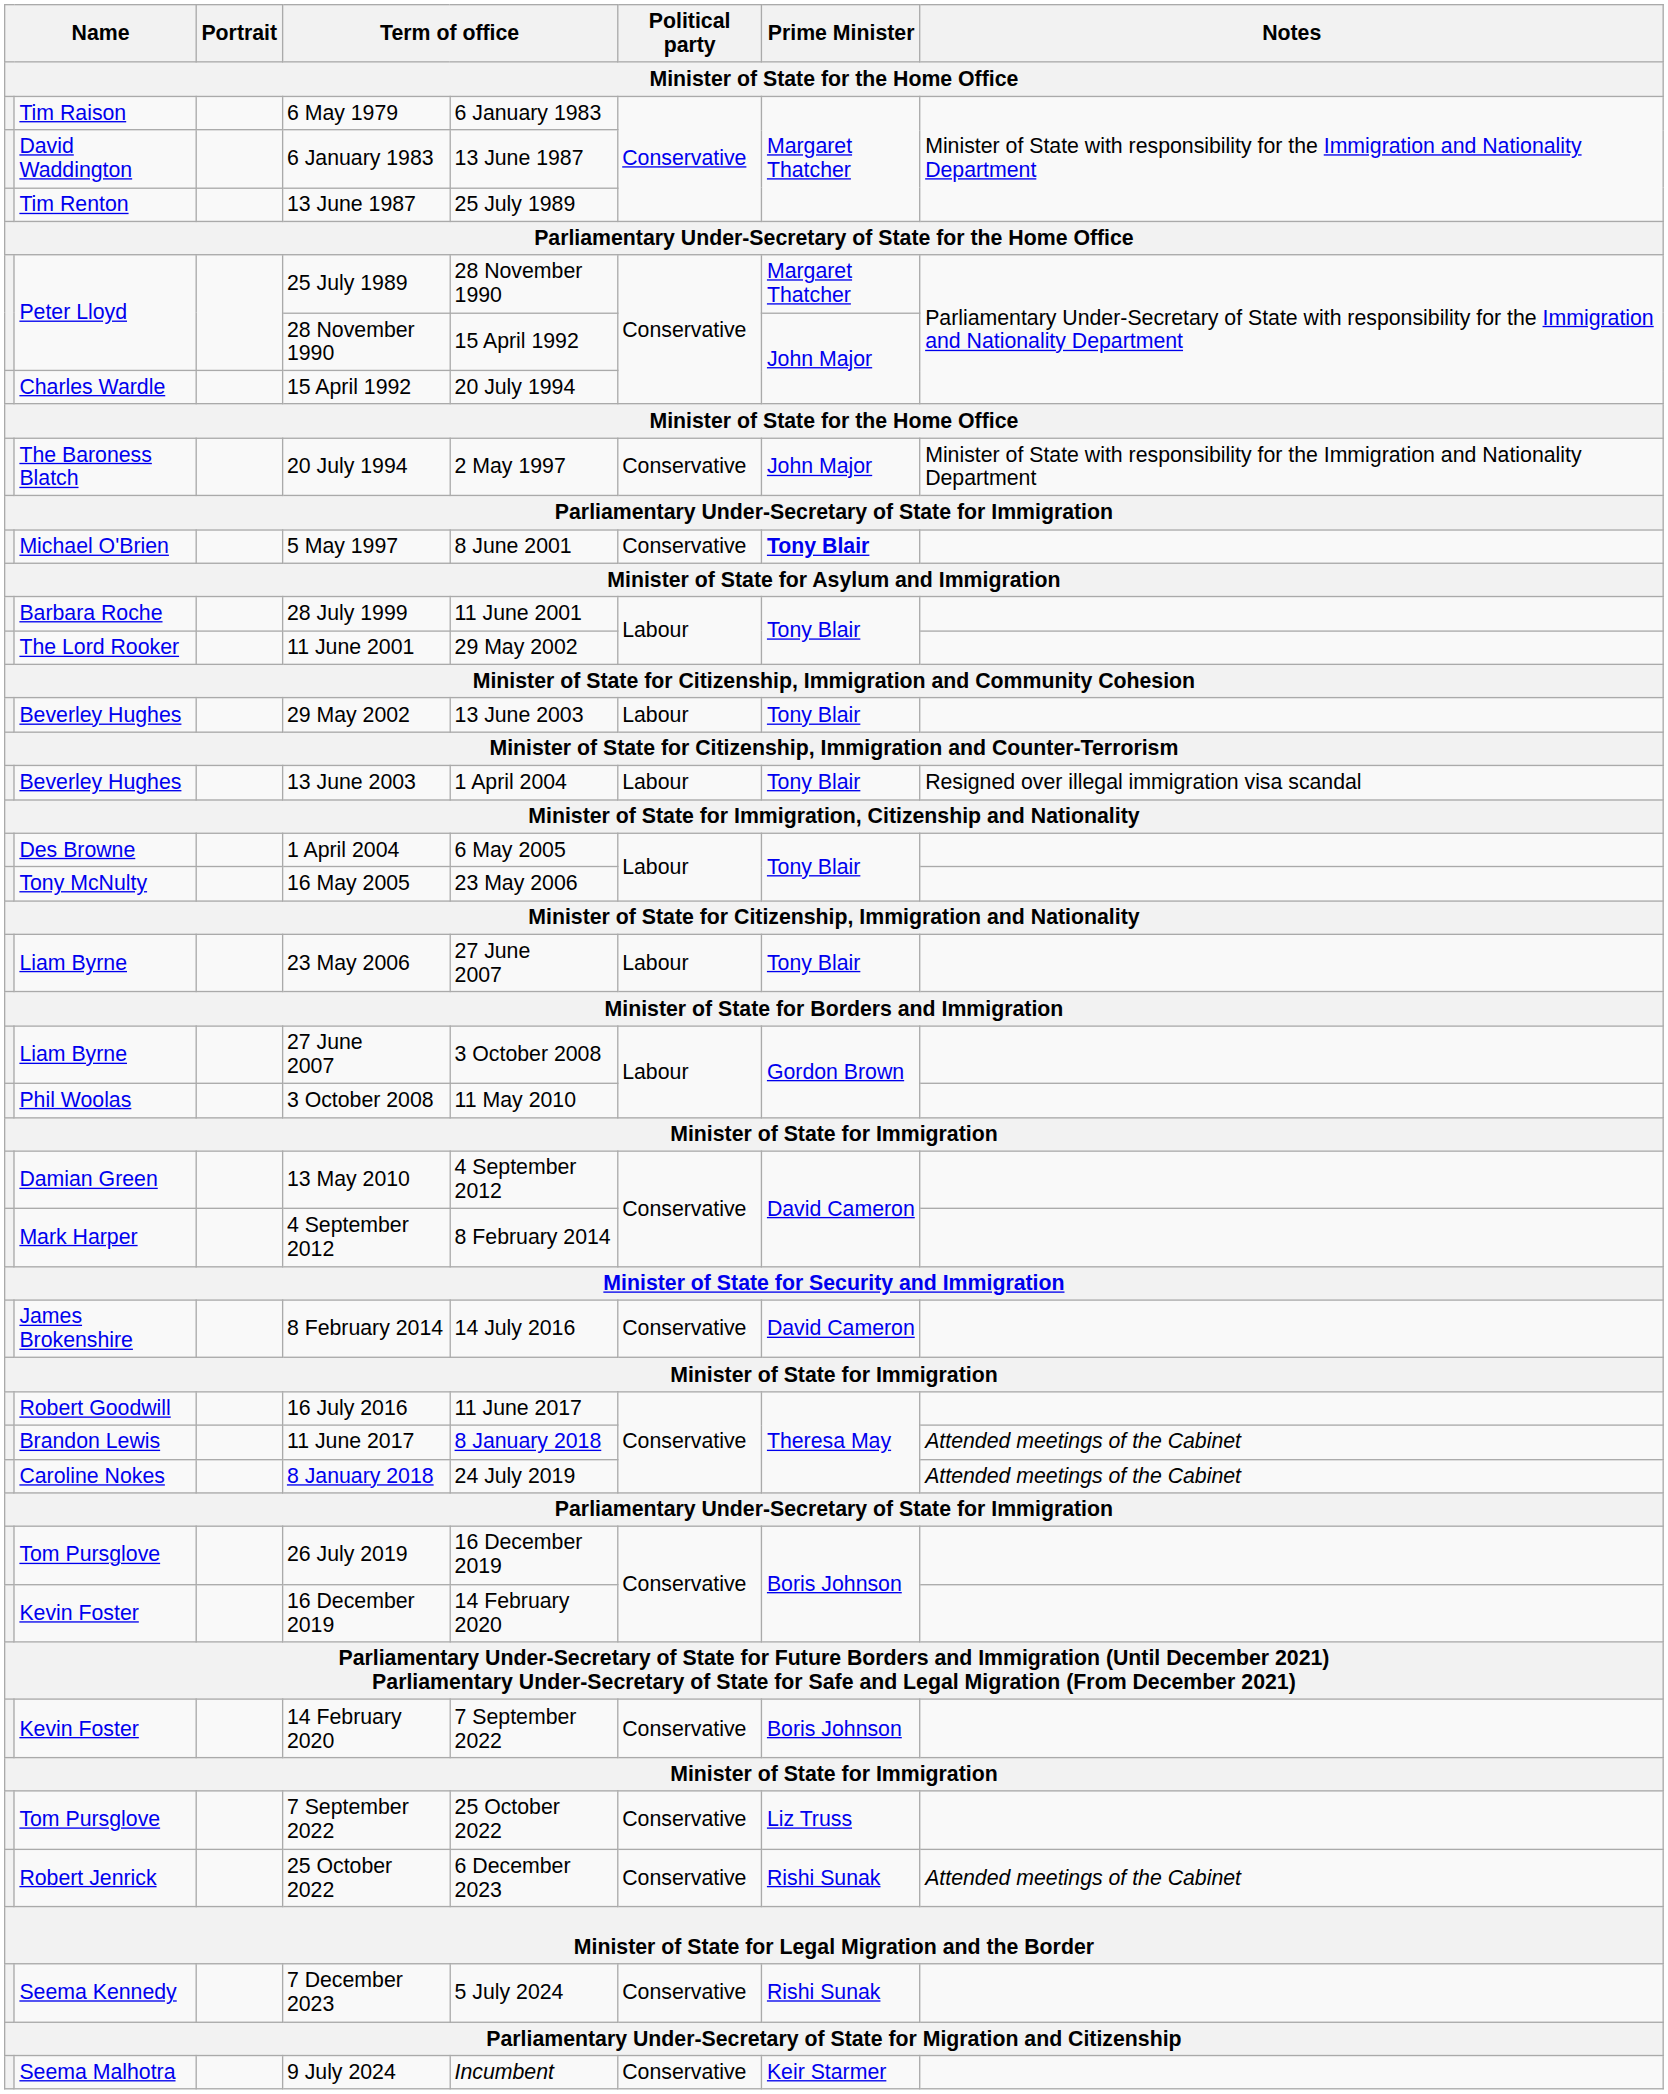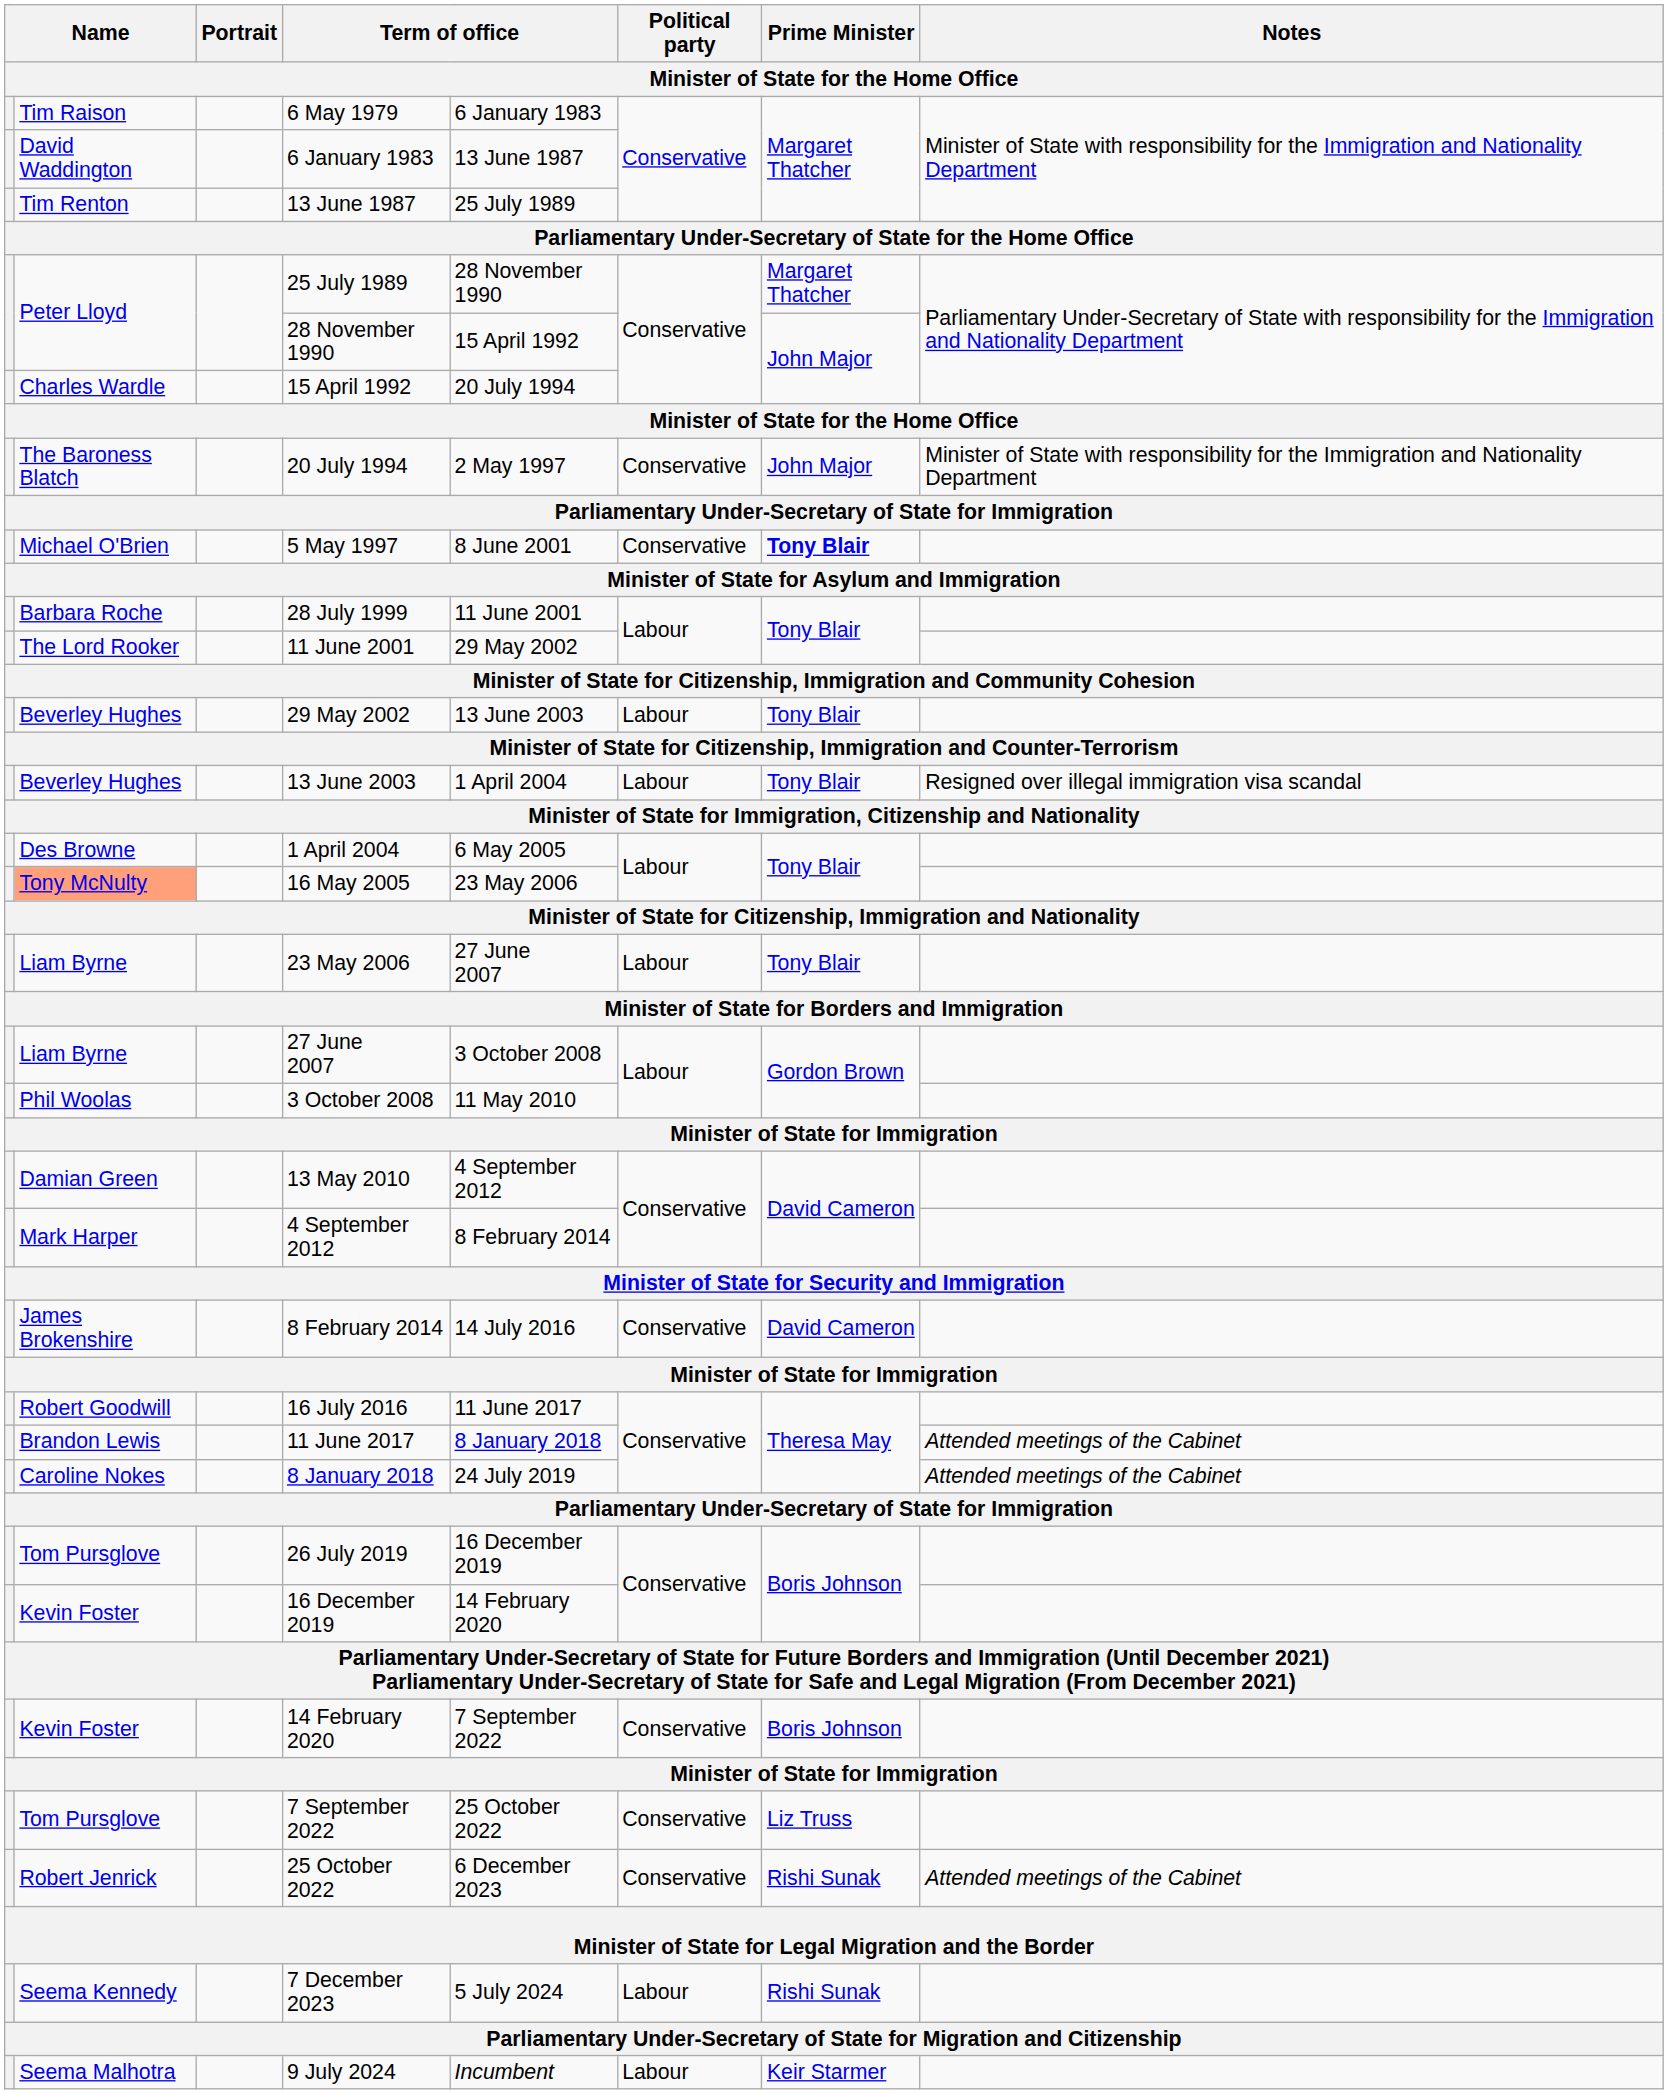(83, 883) no background -> (83, 883) lightsalmon background
(684, 1992) Conservative -> (655, 1992) Labour
(684, 2072) Conservative -> (655, 2072) Labour
